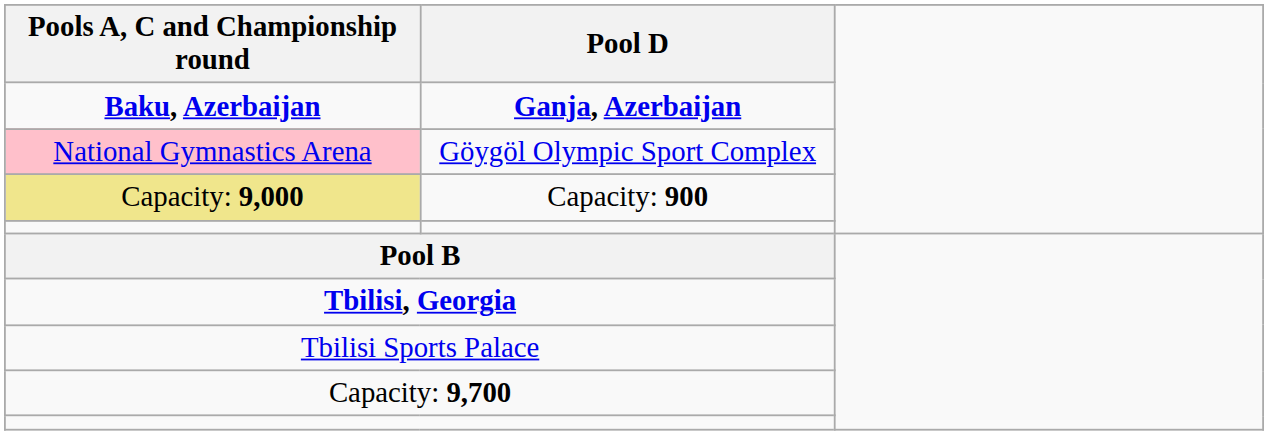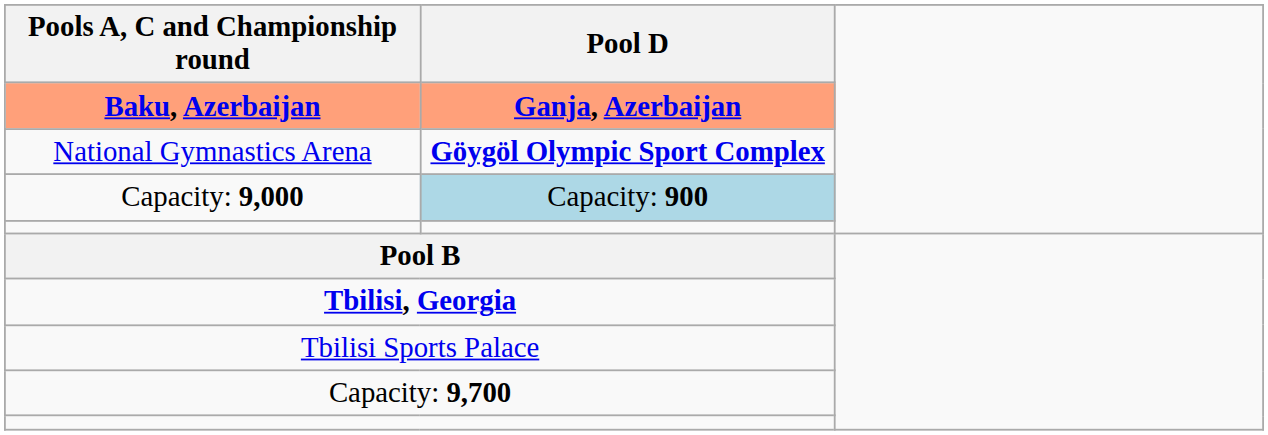(212, 105) no background -> (212, 105) lightsalmon background
(628, 105) no background -> (628, 105) lightsalmon background
(212, 151) pink background -> (212, 151) no background
(628, 151) normal -> (628, 151) bold
(212, 196) khaki background -> (212, 196) no background
(628, 196) no background -> (628, 196) lightblue background
